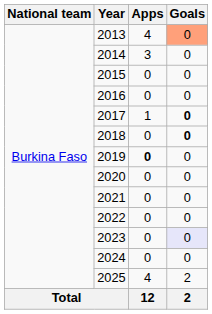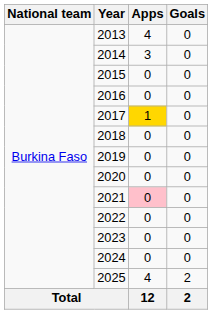(187, 34) lightsalmon background -> (187, 34) no background
(148, 116) no background -> (148, 116) gold background
(187, 116) bold -> (187, 116) normal
(187, 136) bold -> (187, 136) normal
(148, 156) bold -> (148, 156) normal
(148, 197) no background -> (148, 197) pink background
(187, 237) lavender background -> (187, 237) no background
